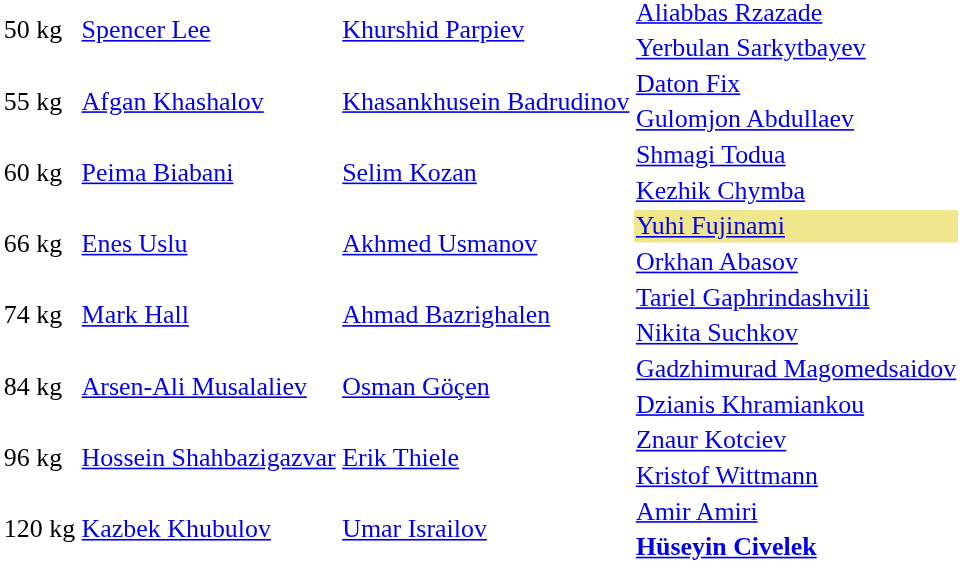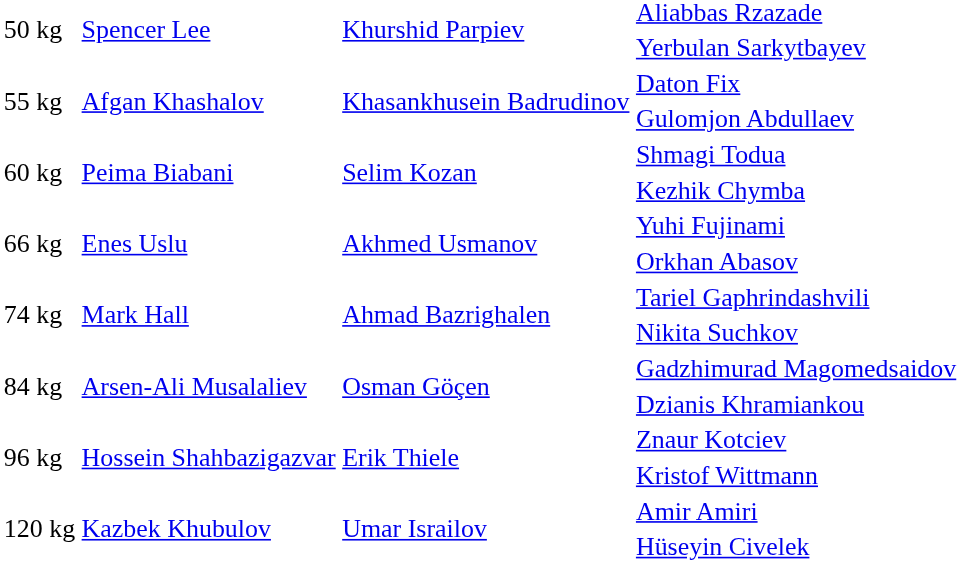(710, 225) khaki background -> (710, 225) no background
(726, 546) bold -> (723, 546) normal
